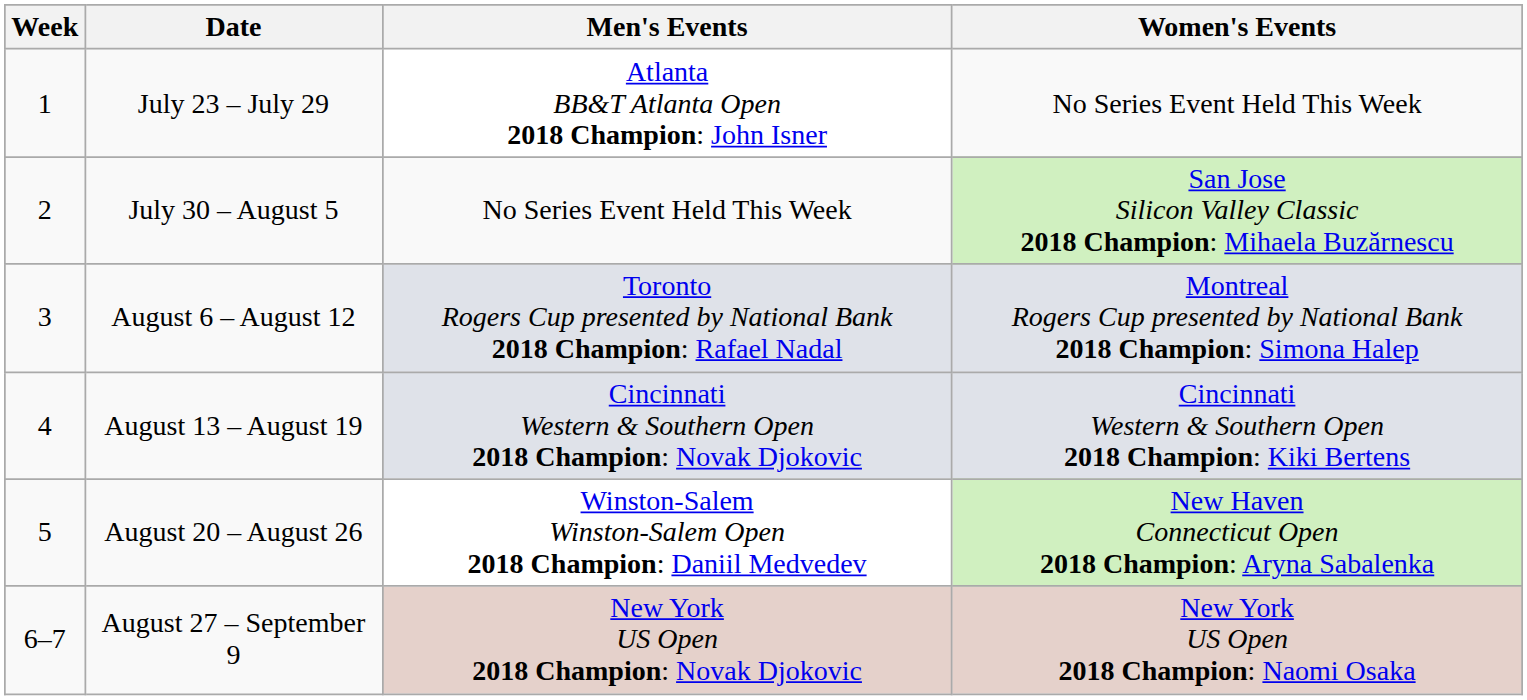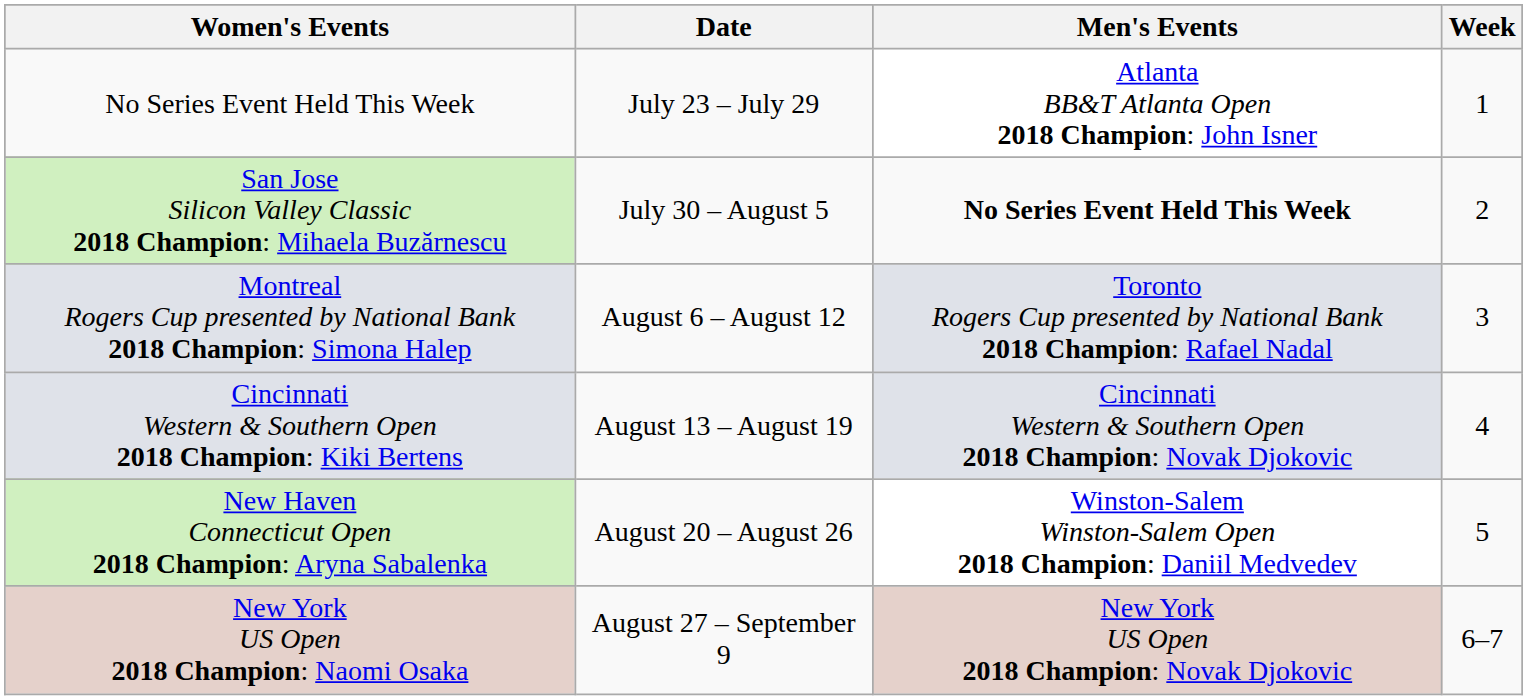columns swapped: (45, 26) <-> (1237, 26)
(667, 210) normal -> (1157, 210) bold
